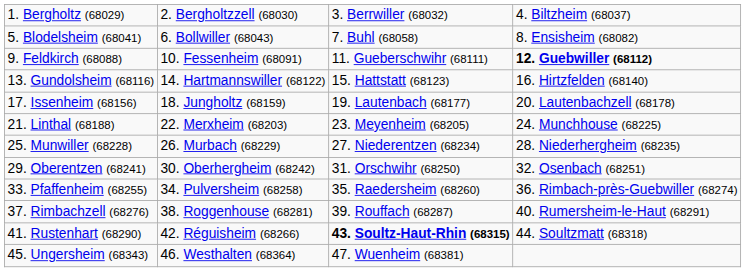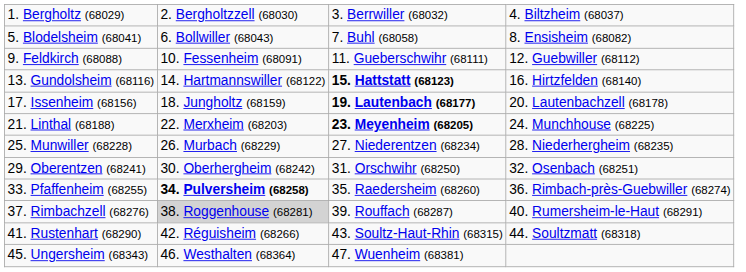(584, 59) bold -> (574, 59) normal
(391, 80) normal -> (393, 80) bold
(401, 102) normal -> (404, 102) bold
(400, 124) normal -> (402, 124) bold
(231, 189) normal -> (235, 189) bold
(236, 211) no background -> (236, 211) lightgrey background
(421, 233) bold -> (417, 233) normal
